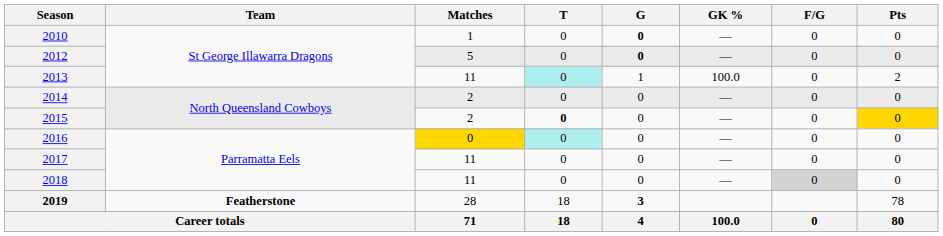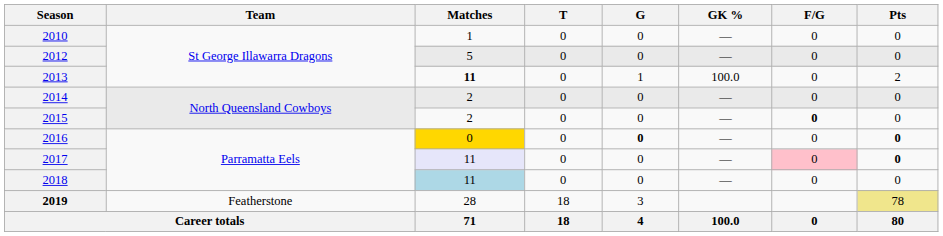(641, 35) bold -> (640, 35) normal
(641, 56) bold -> (640, 56) normal
(470, 77) normal -> (470, 77) bold
(563, 77) paleturquoise background -> (563, 77) no background
(563, 118) bold -> (563, 118) normal
(815, 118) normal -> (814, 118) bold
(898, 118) gold background -> (898, 118) no background
(563, 139) paleturquoise background -> (563, 139) no background
(641, 139) normal -> (640, 139) bold
(898, 139) normal -> (898, 139) bold
(470, 159) no background -> (470, 159) lavender background
(815, 159) no background -> (814, 159) pink background
(898, 159) normal -> (898, 159) bold
(470, 180) no background -> (470, 180) lightblue background
(815, 180) lightgrey background -> (814, 180) no background
(260, 201) bold -> (260, 201) normal
(641, 201) bold -> (640, 201) normal
(898, 201) no background -> (898, 201) khaki background
